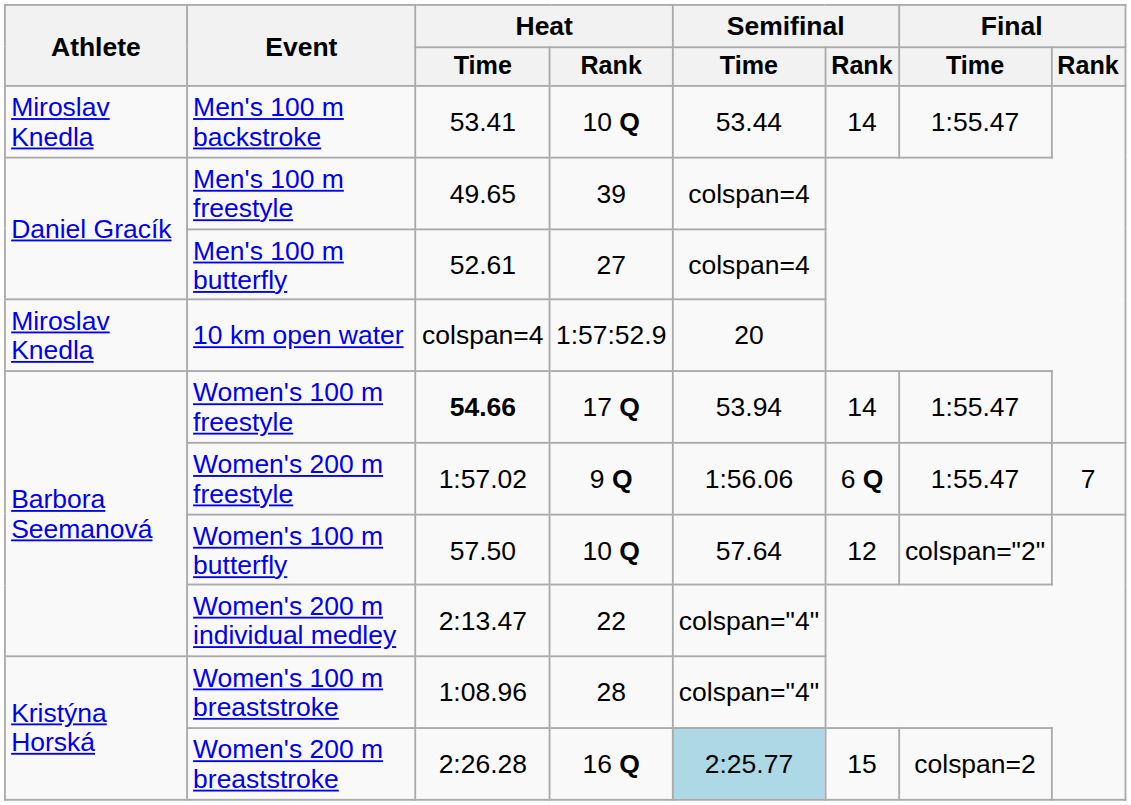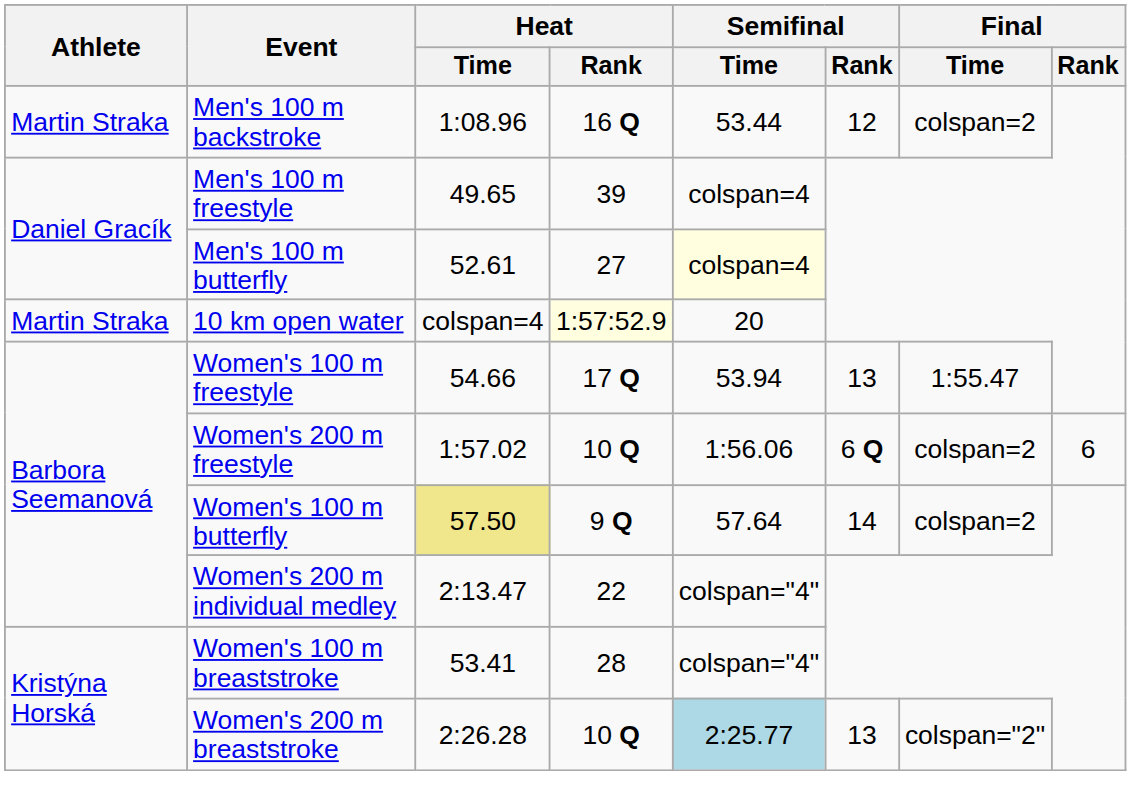(60, 122) Miroslav Knedla -> (90, 122) Martin Straka
(483, 122) 53.41 -> (483, 122) 1:08.96
(611, 122) 10 Q -> (611, 122) 16 Q
(862, 122) 14 -> (862, 122) 12
(975, 122) 1:55.47 -> (975, 122) colspan=2
(749, 265) no background -> (749, 265) lightyellow background
(60, 336) Miroslav Knedla -> (90, 322) Martin Straka
(611, 336) no background -> (611, 322) lightyellow background
(483, 408) bold -> (483, 378) normal
(862, 408) 14 -> (862, 378) 13
(611, 479) 9 Q -> (611, 449) 10 Q
(975, 479) 1:55.47 -> (975, 449) colspan=2
(1088, 479) 7 -> (1088, 449) 6
(483, 550) no background -> (483, 521) khaki background
(611, 550) 10 Q -> (611, 521) 9 Q
(862, 550) 12 -> (862, 521) 14
(975, 550) colspan="2" -> (975, 521) colspan=2
(483, 693) 1:08.96 -> (483, 663) 53.41
(611, 764) 16 Q -> (611, 735) 10 Q
(862, 764) 15 -> (862, 735) 13
(975, 764) colspan=2 -> (975, 735) colspan="2"
